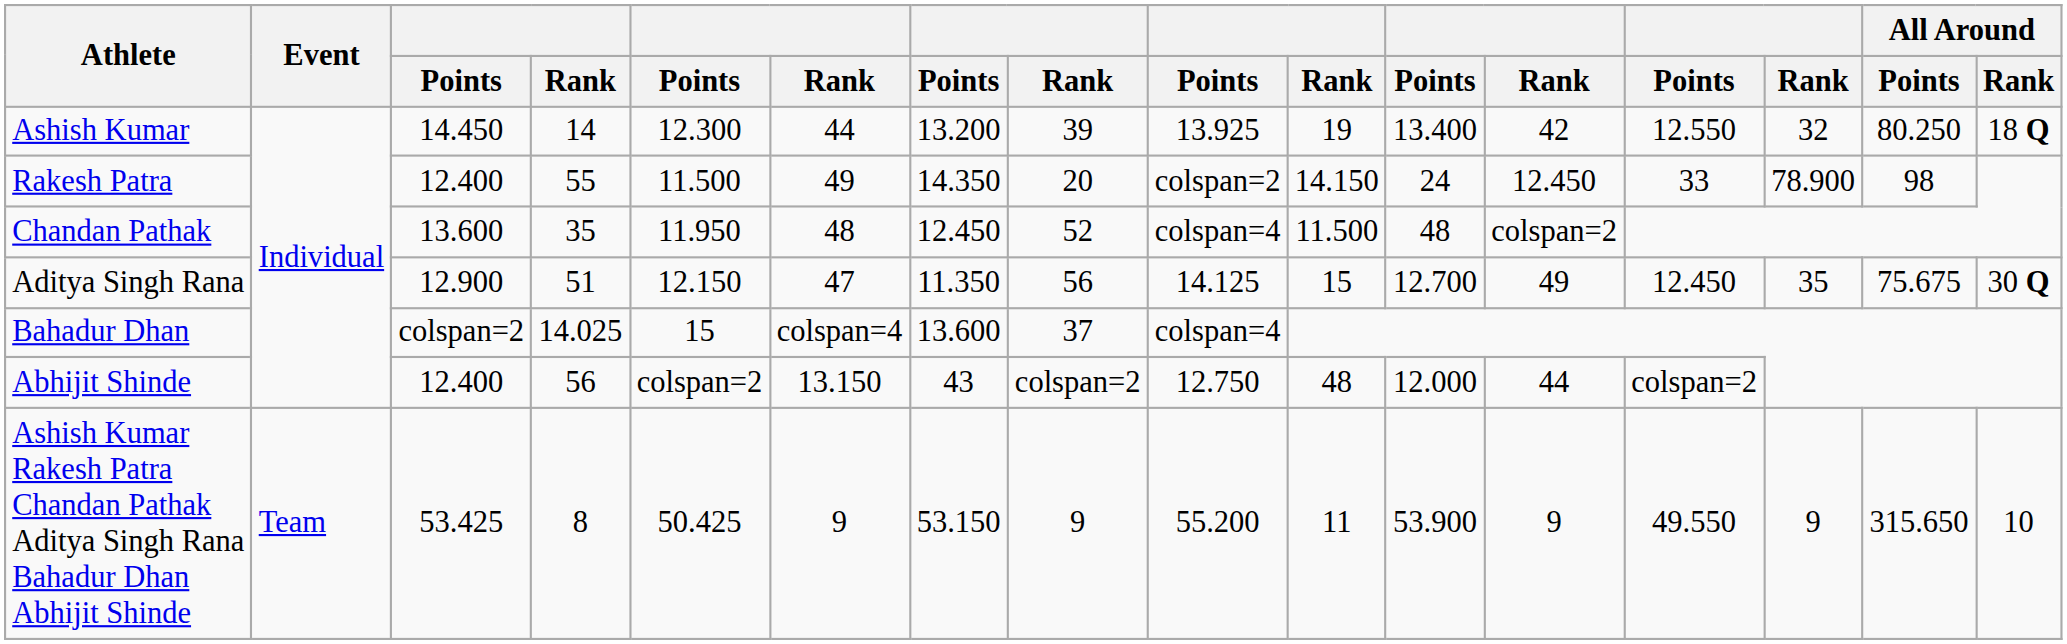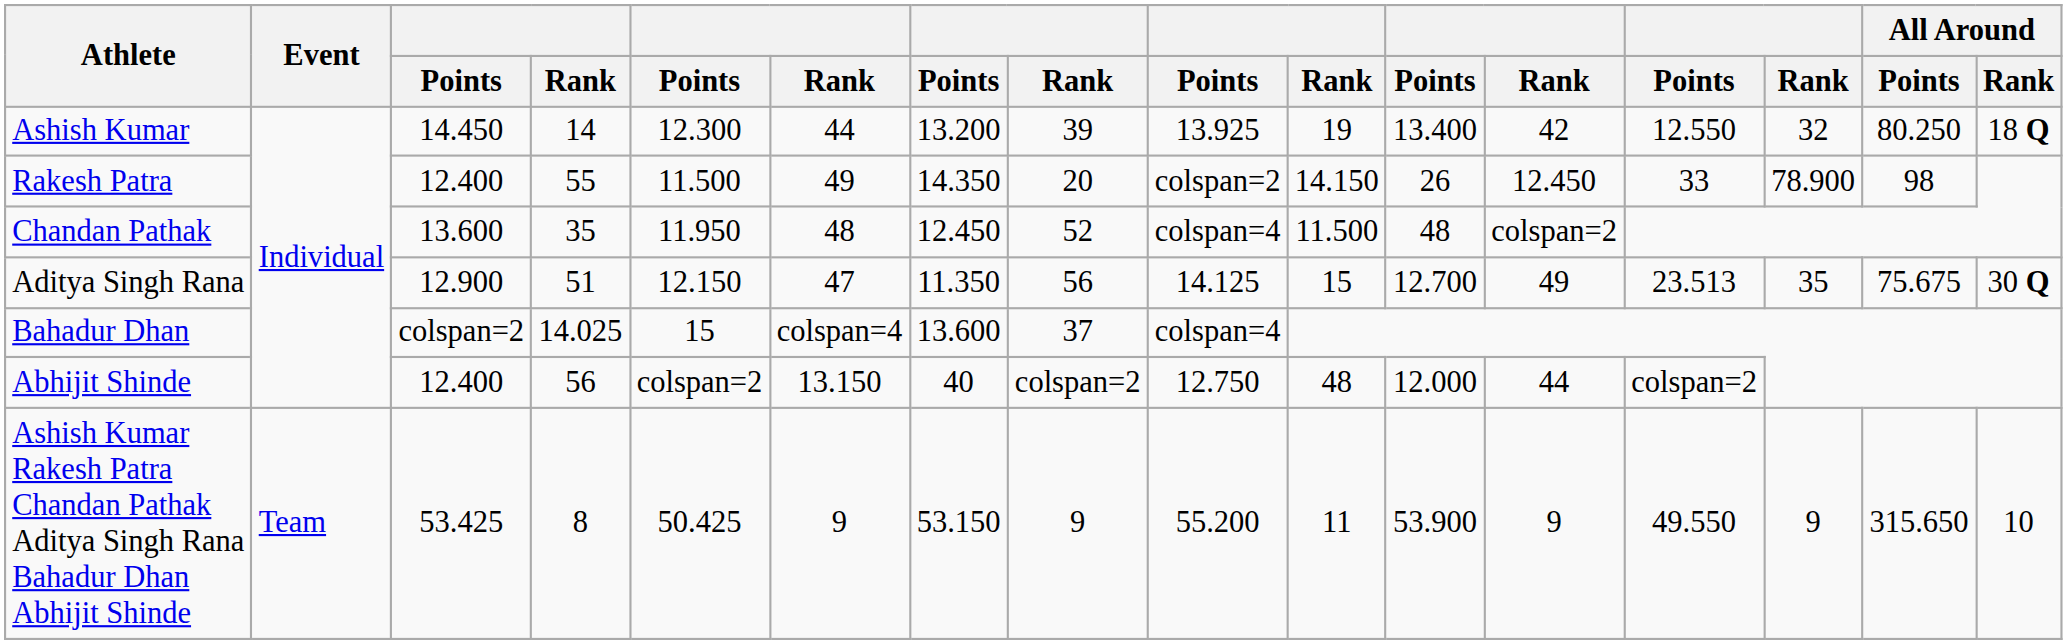(1435, 181) 24 -> (1435, 181) 26
(1694, 281) 12.450 -> (1694, 281) 23.513
(959, 382) 43 -> (959, 382) 40
